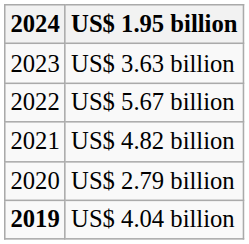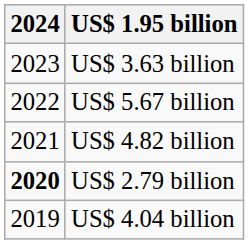(35, 180) normal -> (35, 180) bold
(35, 219) bold -> (35, 219) normal
